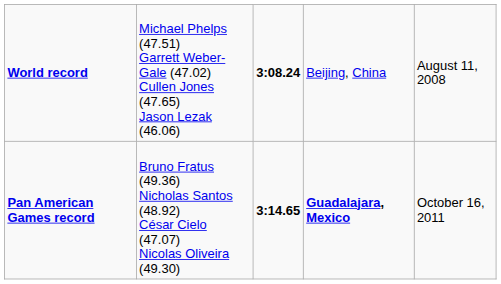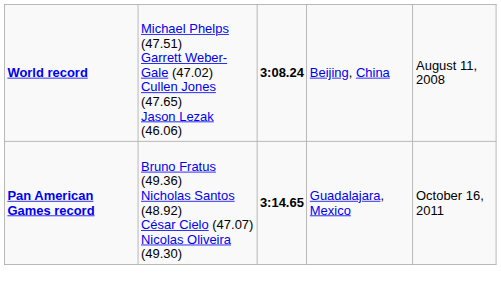(345, 210) bold -> (347, 203) normal
